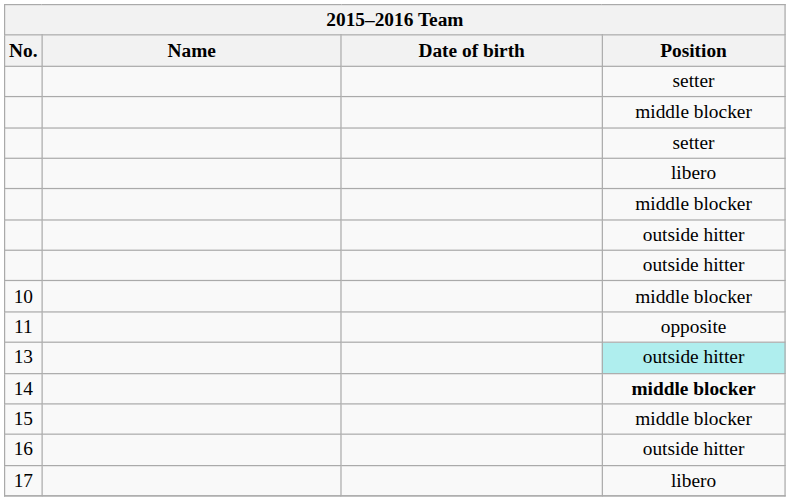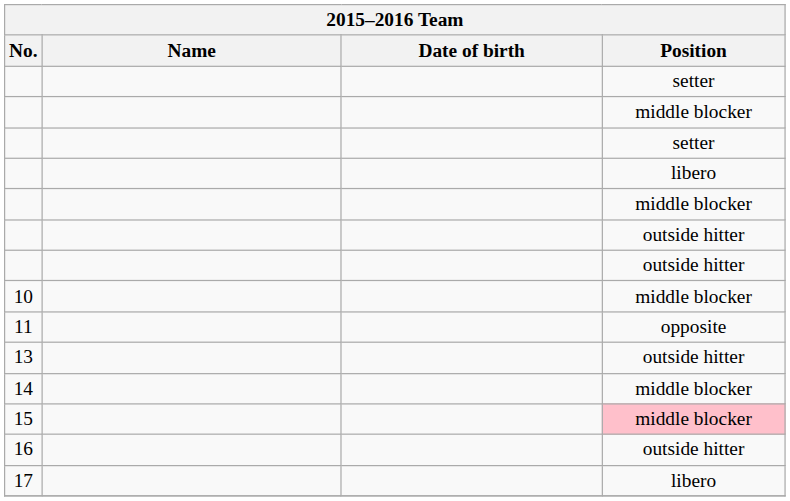(694, 357) paleturquoise background -> (694, 357) no background
(694, 388) bold -> (694, 388) normal
(694, 419) no background -> (694, 419) pink background
